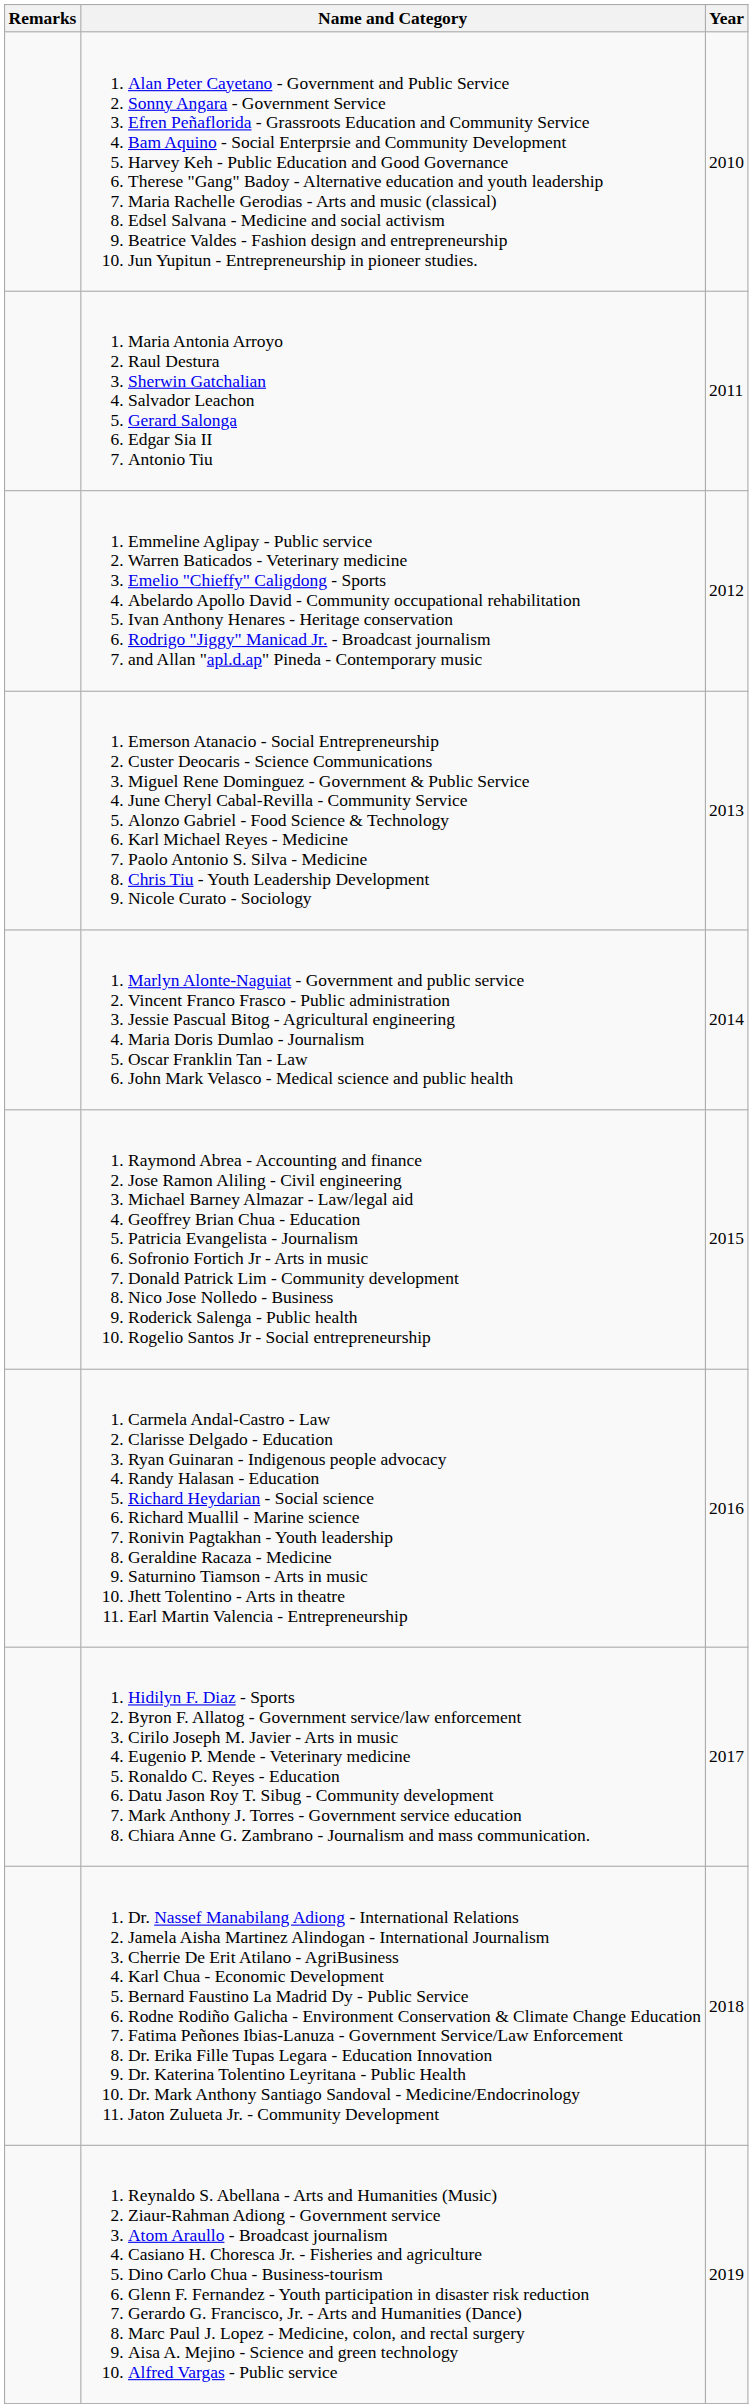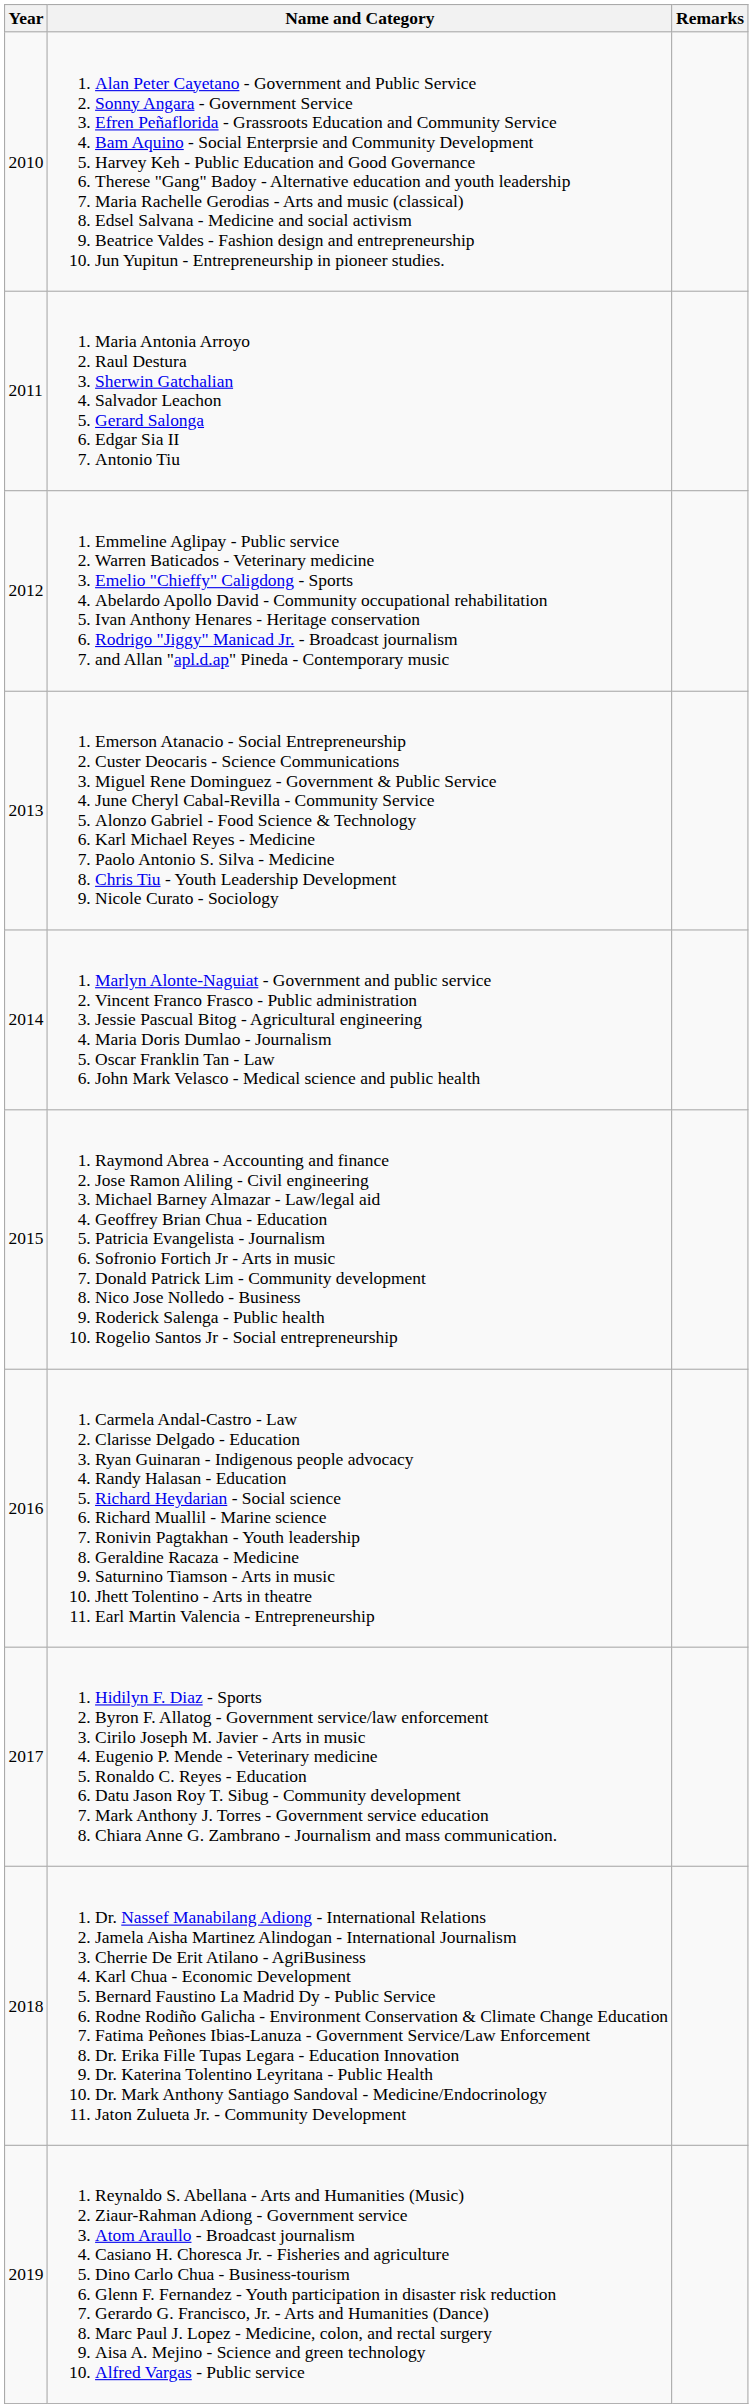columns swapped: (726, 18) <-> (42, 18)
